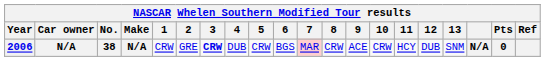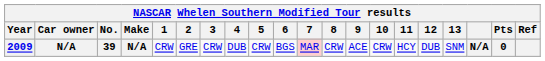(20, 47) 2006 -> (20, 47) 2009
(109, 47) 38 -> (109, 47) 39
(213, 47) bold -> (213, 47) normal
